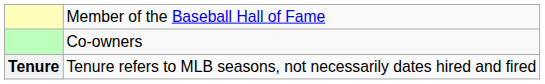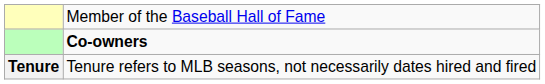(104, 41) normal -> (107, 41) bold
